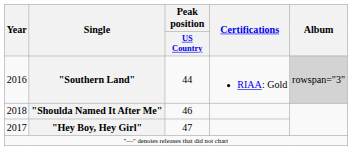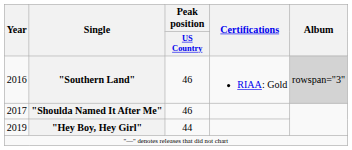(187, 79) 44 -> (187, 79) 46
(17, 111) 2018 -> (17, 111) 2017
(17, 127) 2017 -> (17, 127) 2019
(187, 127) 47 -> (187, 127) 44
